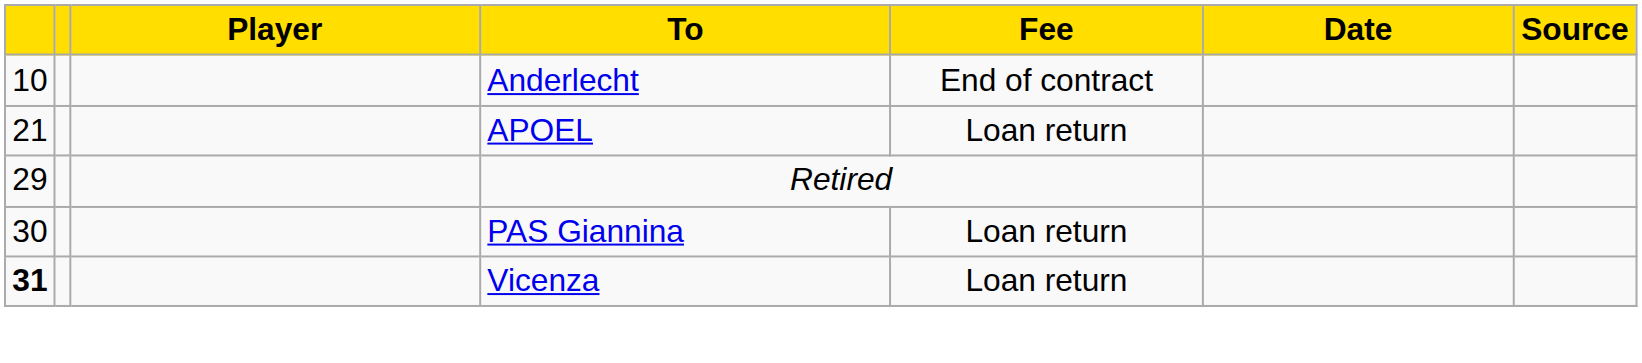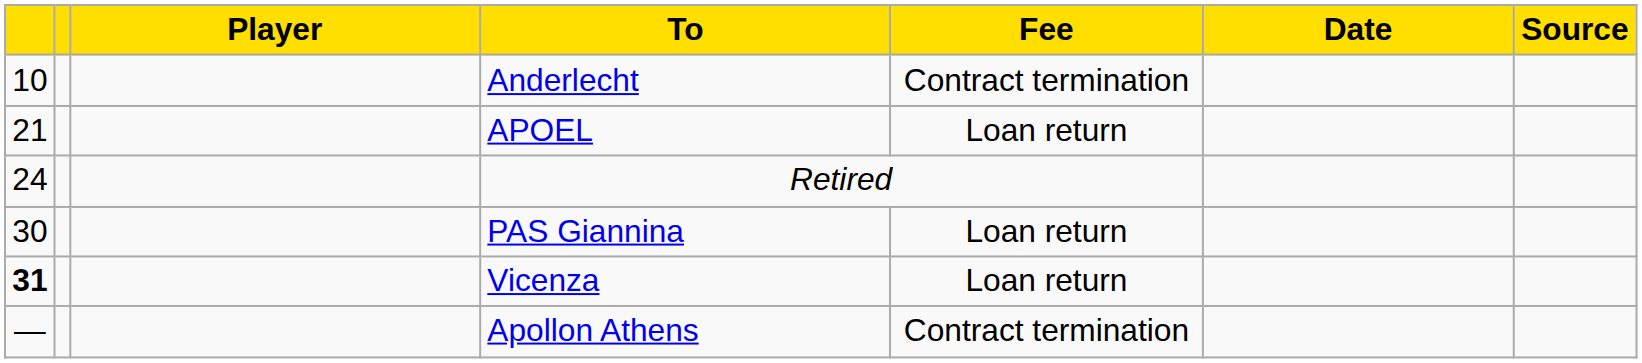(1046, 79) End of contract -> (1046, 79) Contract termination
(30, 180) 29 -> (30, 180) 24
+ row: (593, 331)
